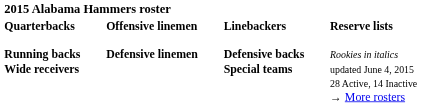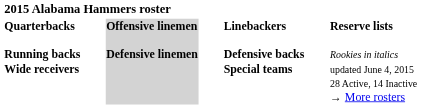(152, 40) no background -> (152, 40) lightgrey background
